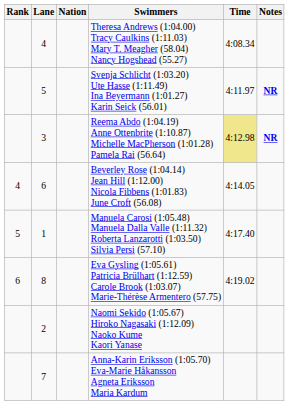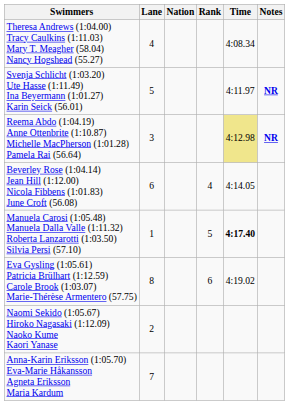columns swapped: (18, 12) <-> (156, 12)
(240, 234) normal -> (240, 234) bold
